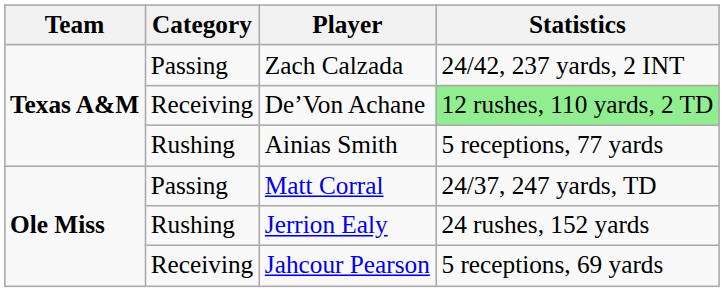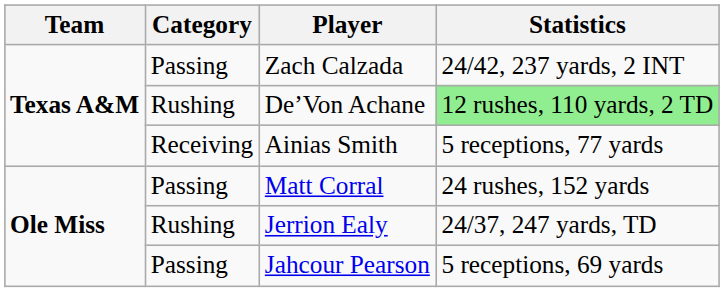(202, 105) Receiving -> (193, 105) Rushing
(193, 145) Rushing -> (202, 145) Receiving
(549, 185) 24/37, 247 yards, TD -> (545, 185) 24 rushes, 152 yards
(545, 225) 24 rushes, 152 yards -> (549, 225) 24/37, 247 yards, TD
(202, 265) Receiving -> (189, 265) Passing
